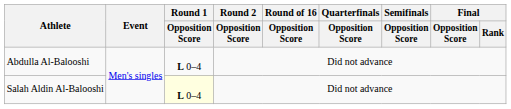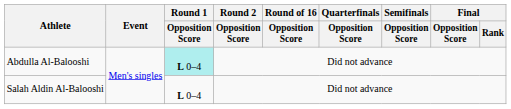(189, 67) no background -> (189, 67) paleturquoise background
(189, 95) lightyellow background -> (189, 95) no background
